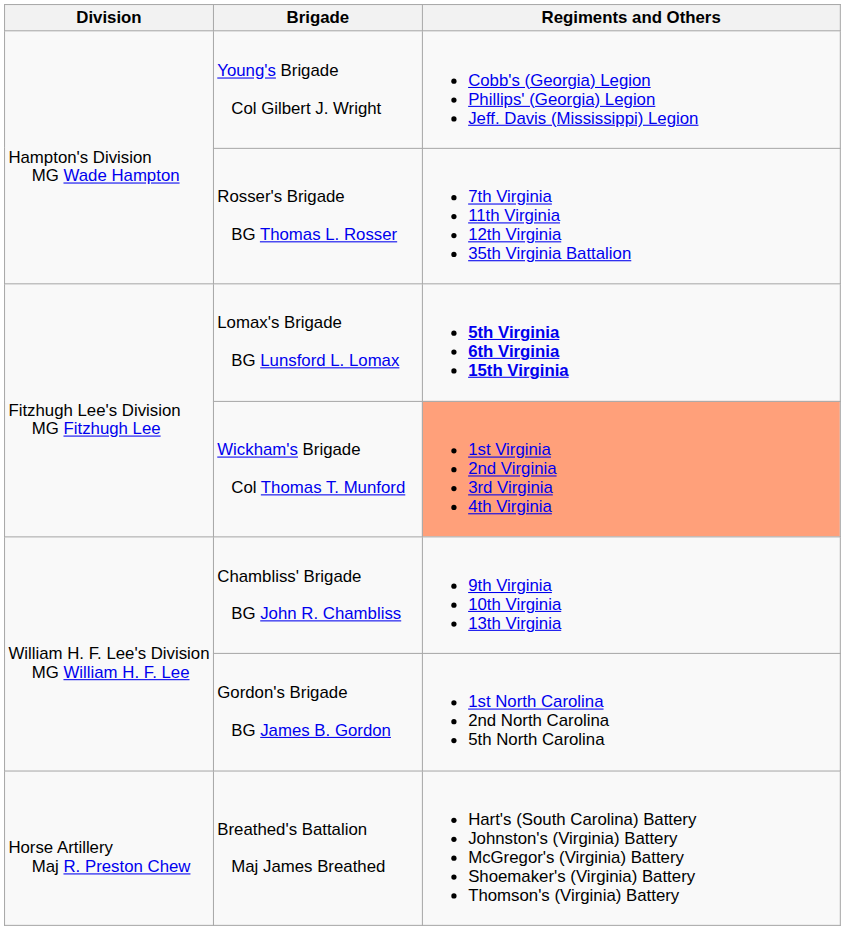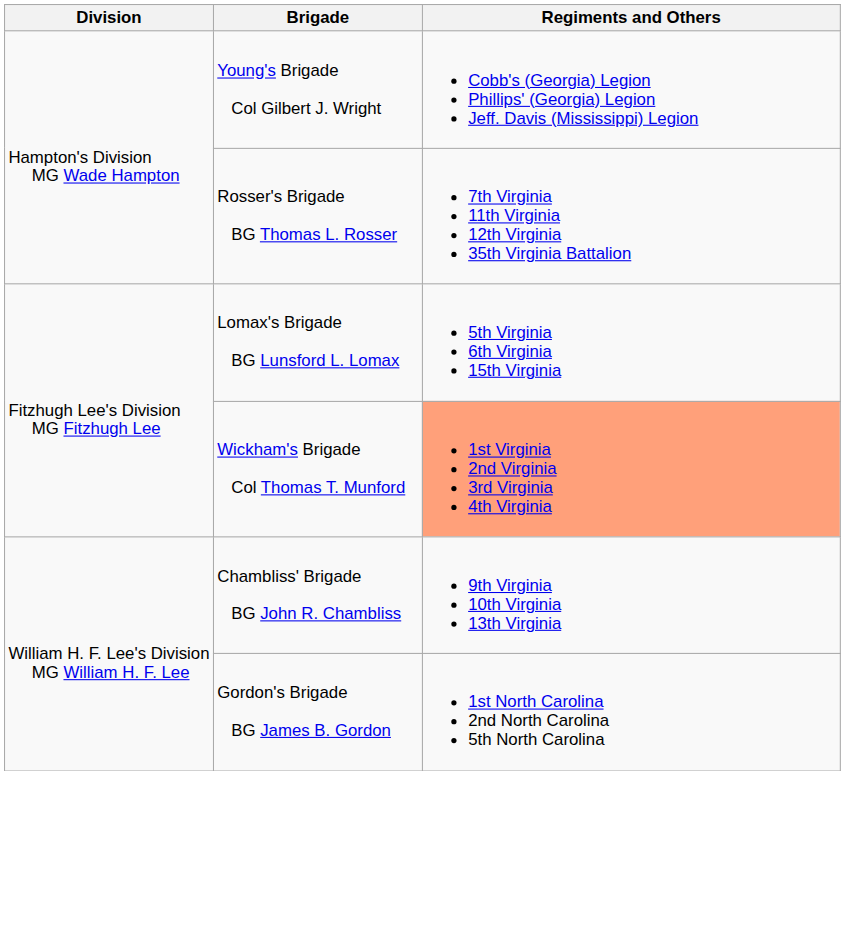(631, 352) bold -> (631, 352) normal
- row: (301, 847)
